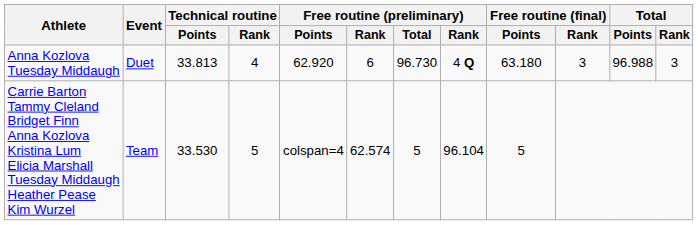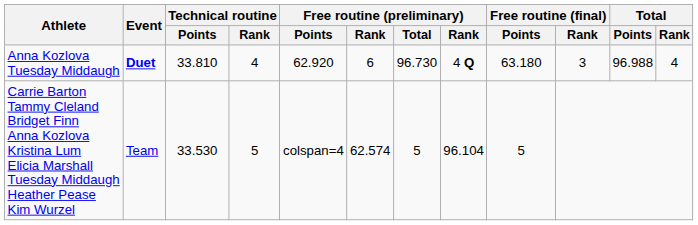(140, 63) normal -> (141, 63) bold
(197, 63) 33.813 -> (197, 63) 33.810
(674, 63) 3 -> (674, 63) 4
